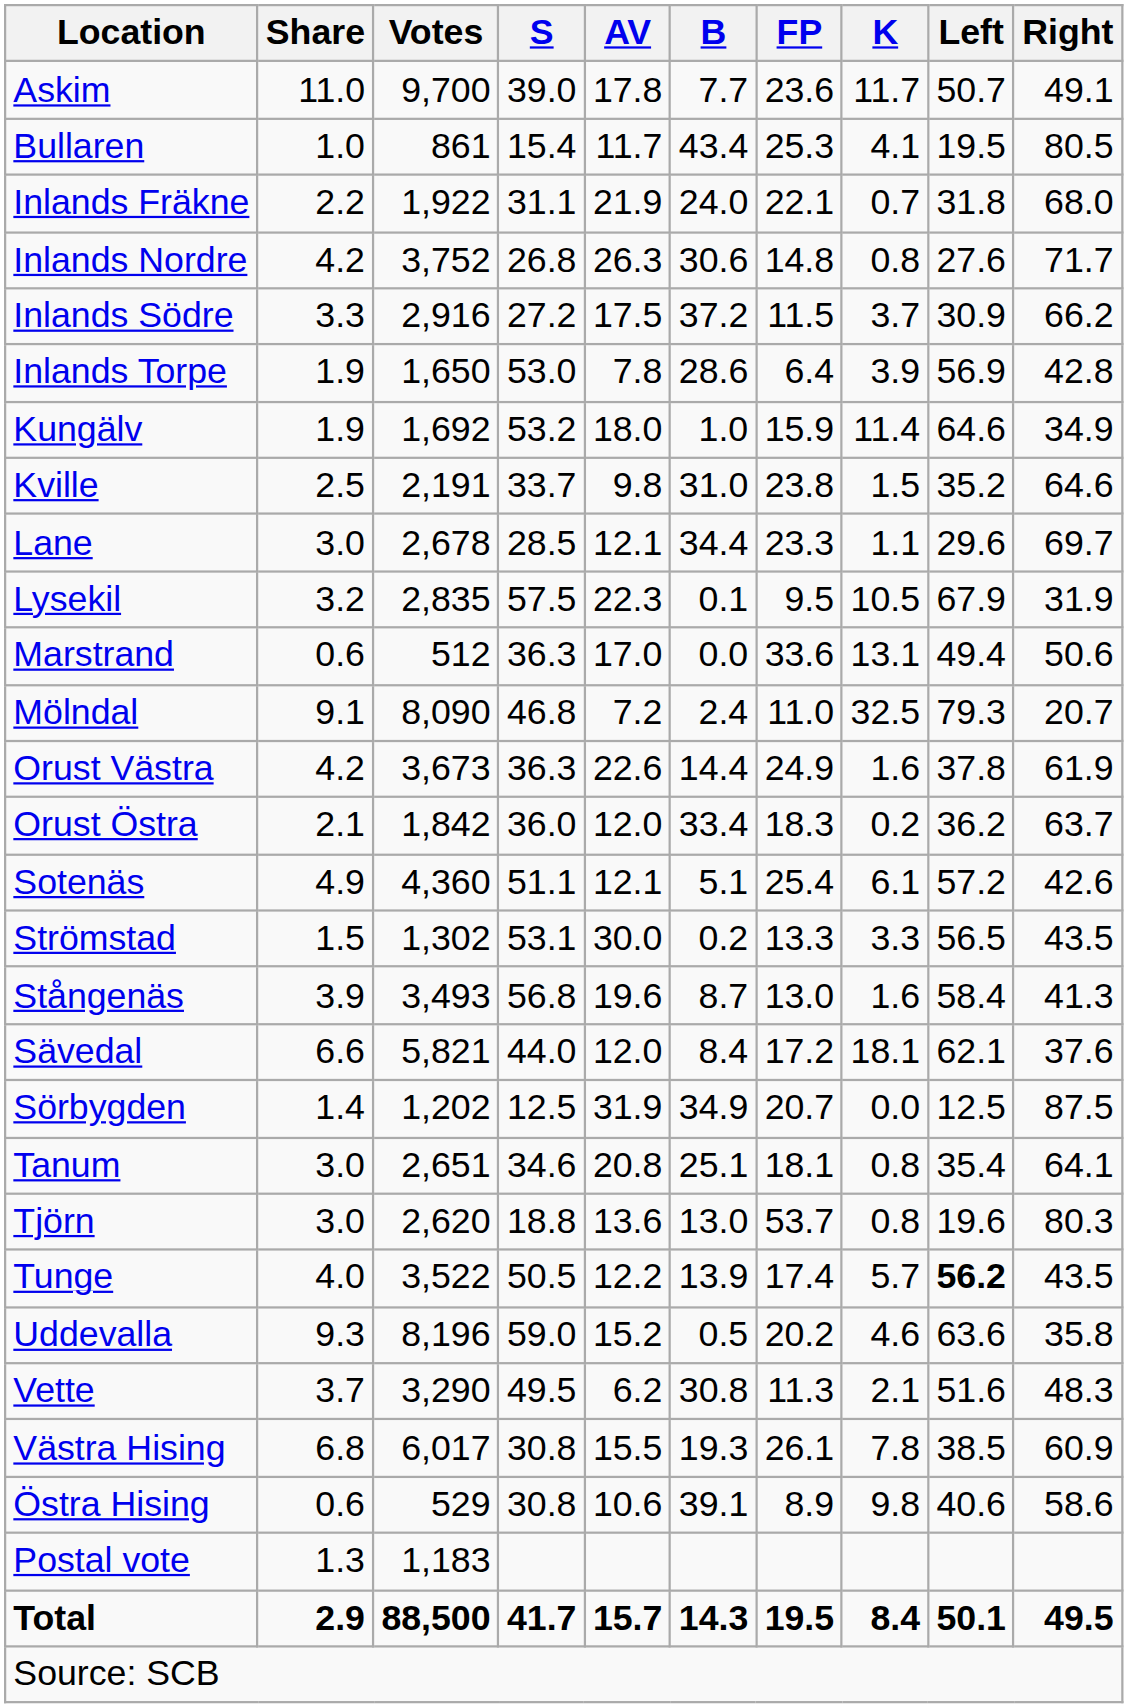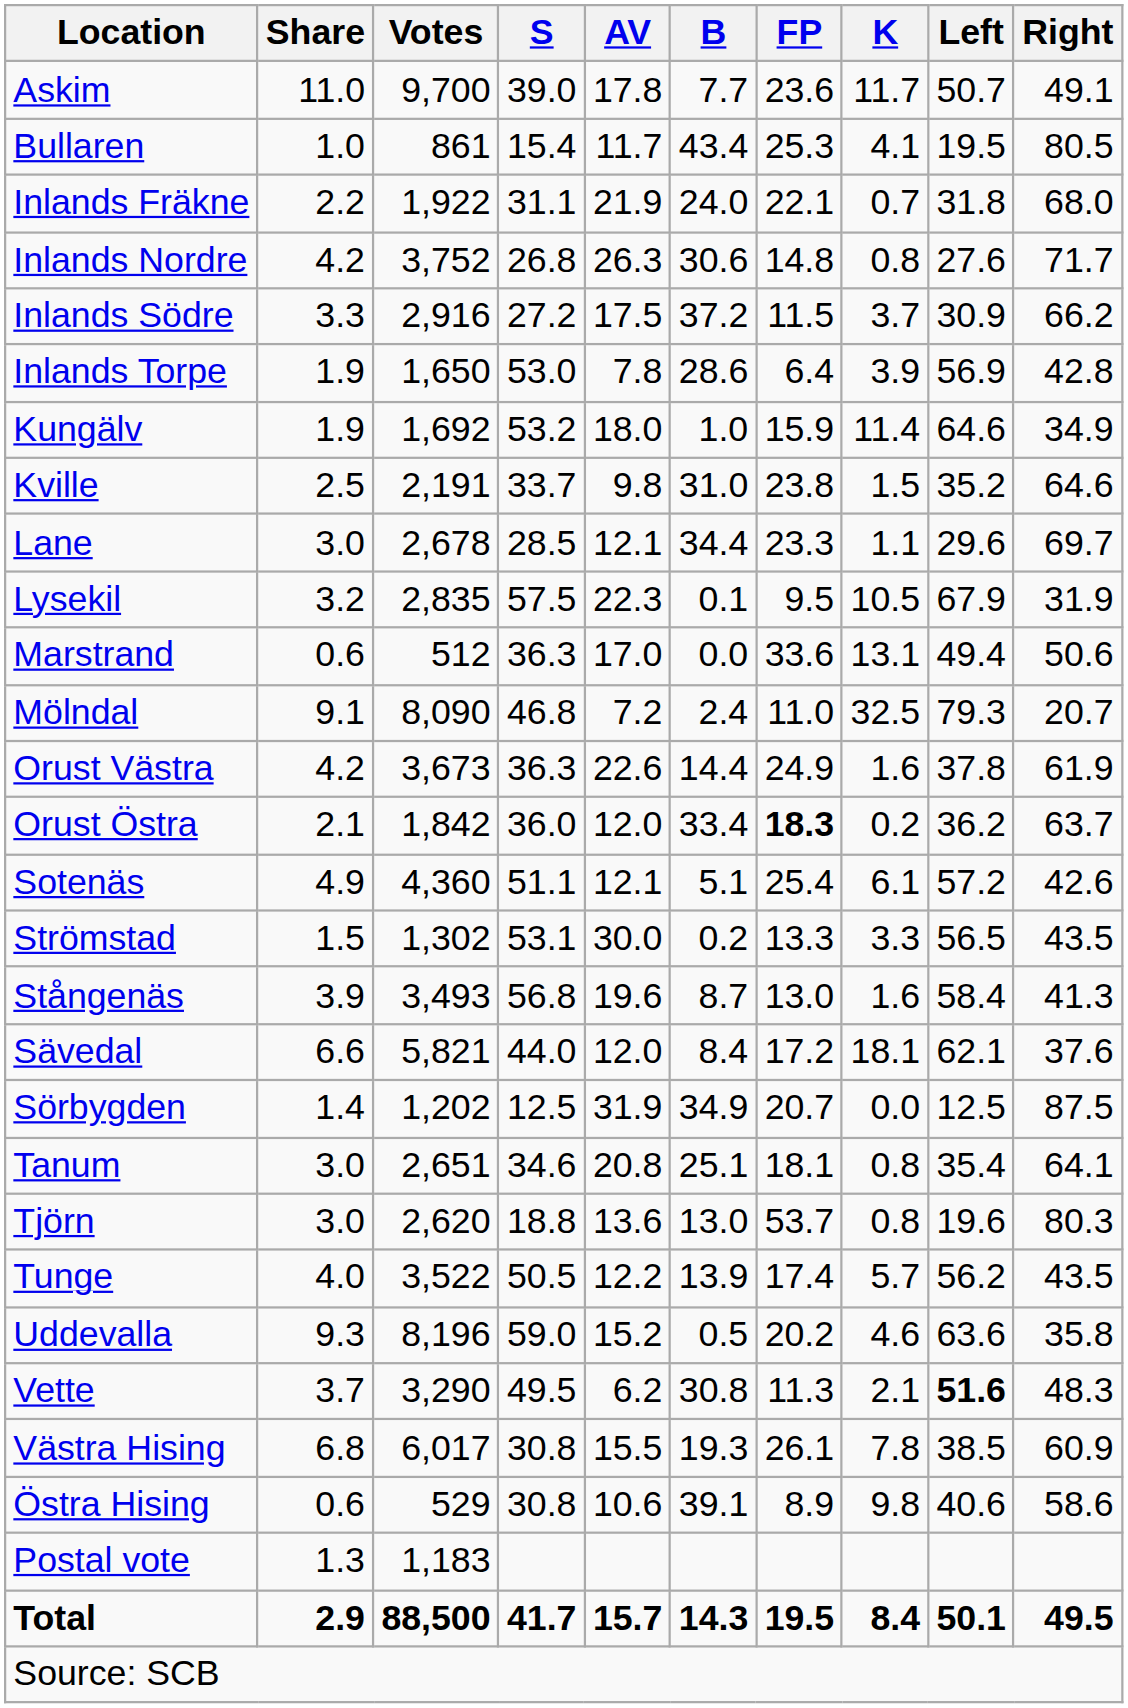(799, 825) normal -> (799, 825) bold
(971, 1277) bold -> (971, 1277) normal
(971, 1390) normal -> (971, 1390) bold
